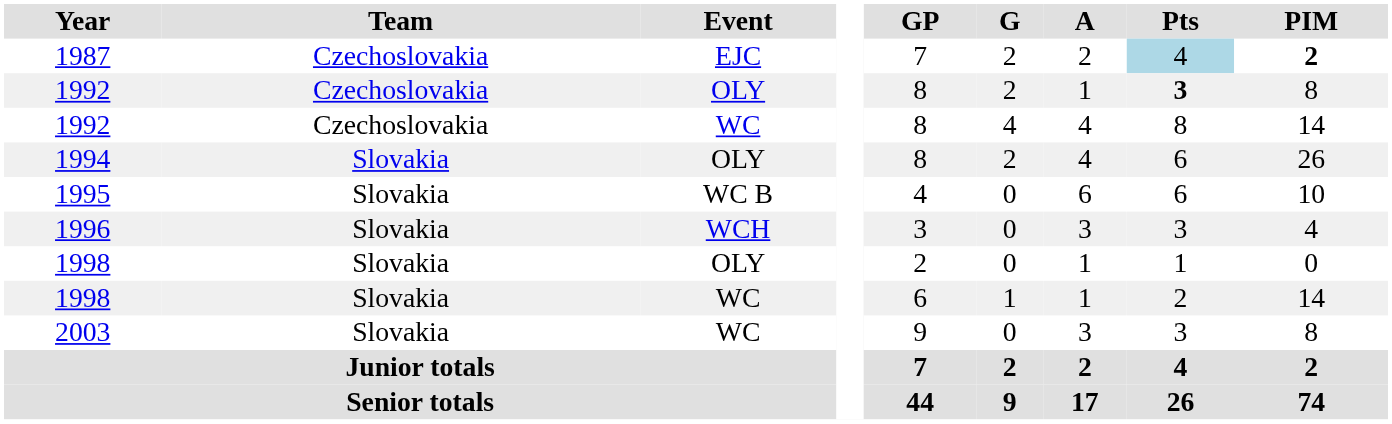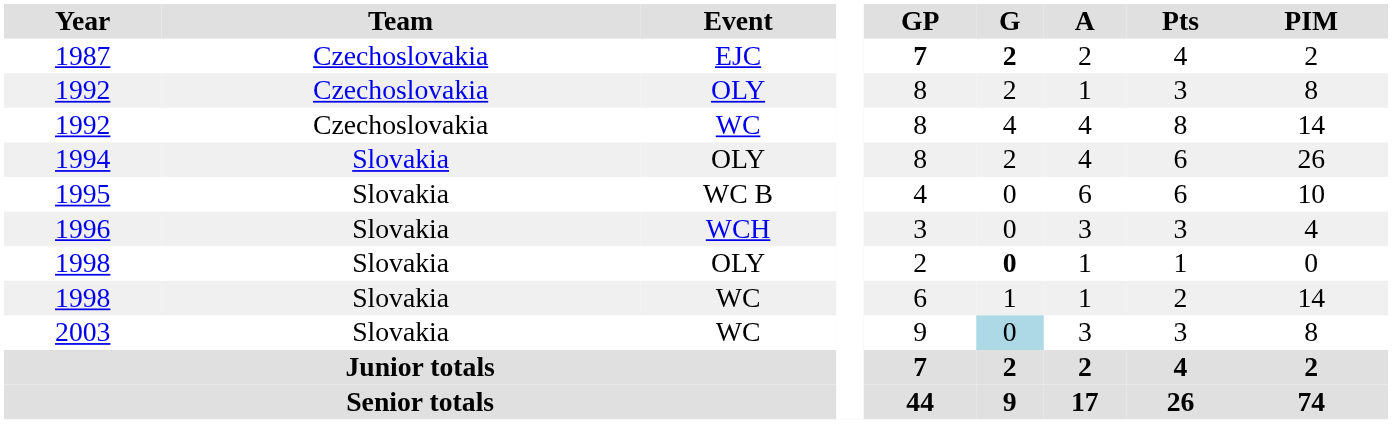(920, 55) normal -> (920, 55) bold
(1010, 55) normal -> (1010, 55) bold
(1181, 55) lightblue background -> (1181, 55) no background
(1311, 55) bold -> (1311, 55) normal
(1181, 90) bold -> (1181, 90) normal
(1010, 263) normal -> (1010, 263) bold
(1010, 332) no background -> (1010, 332) lightblue background
